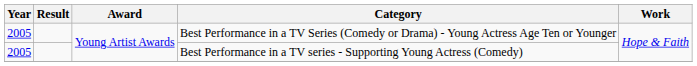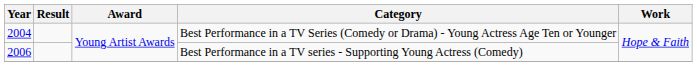(19, 33) 2005 -> (19, 33) 2004
(19, 52) 2005 -> (19, 52) 2006
